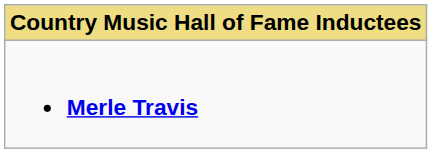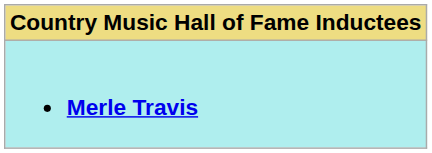(216, 107) no background -> (216, 107) paleturquoise background
